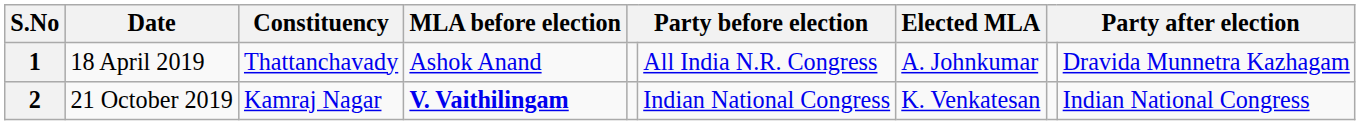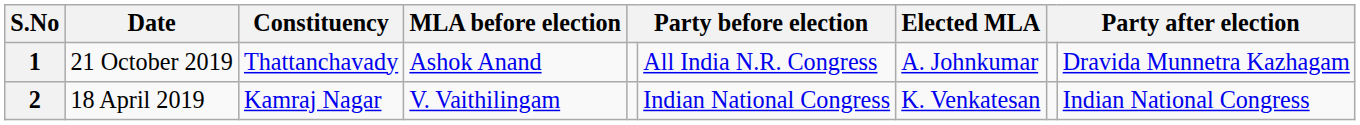(138, 61) 18 April 2019 -> (152, 61) 21 October 2019
(152, 100) 21 October 2019 -> (138, 100) 18 April 2019
(489, 100) bold -> (485, 100) normal
